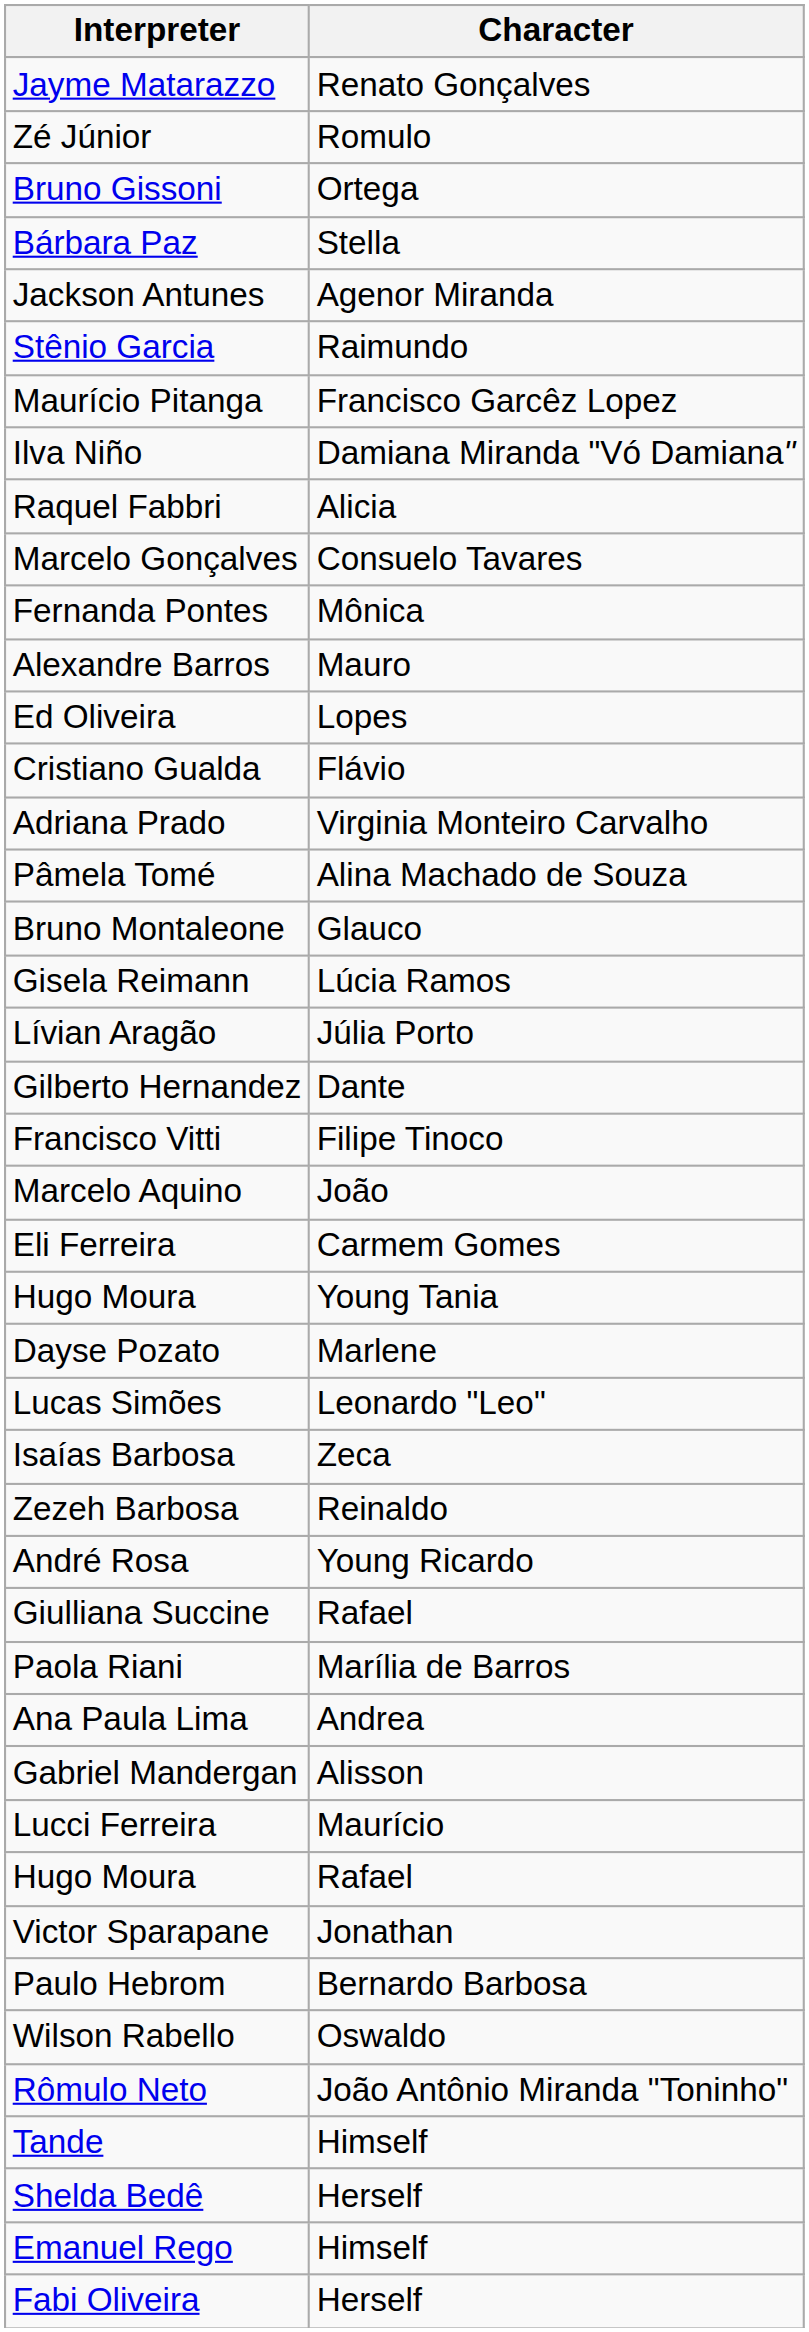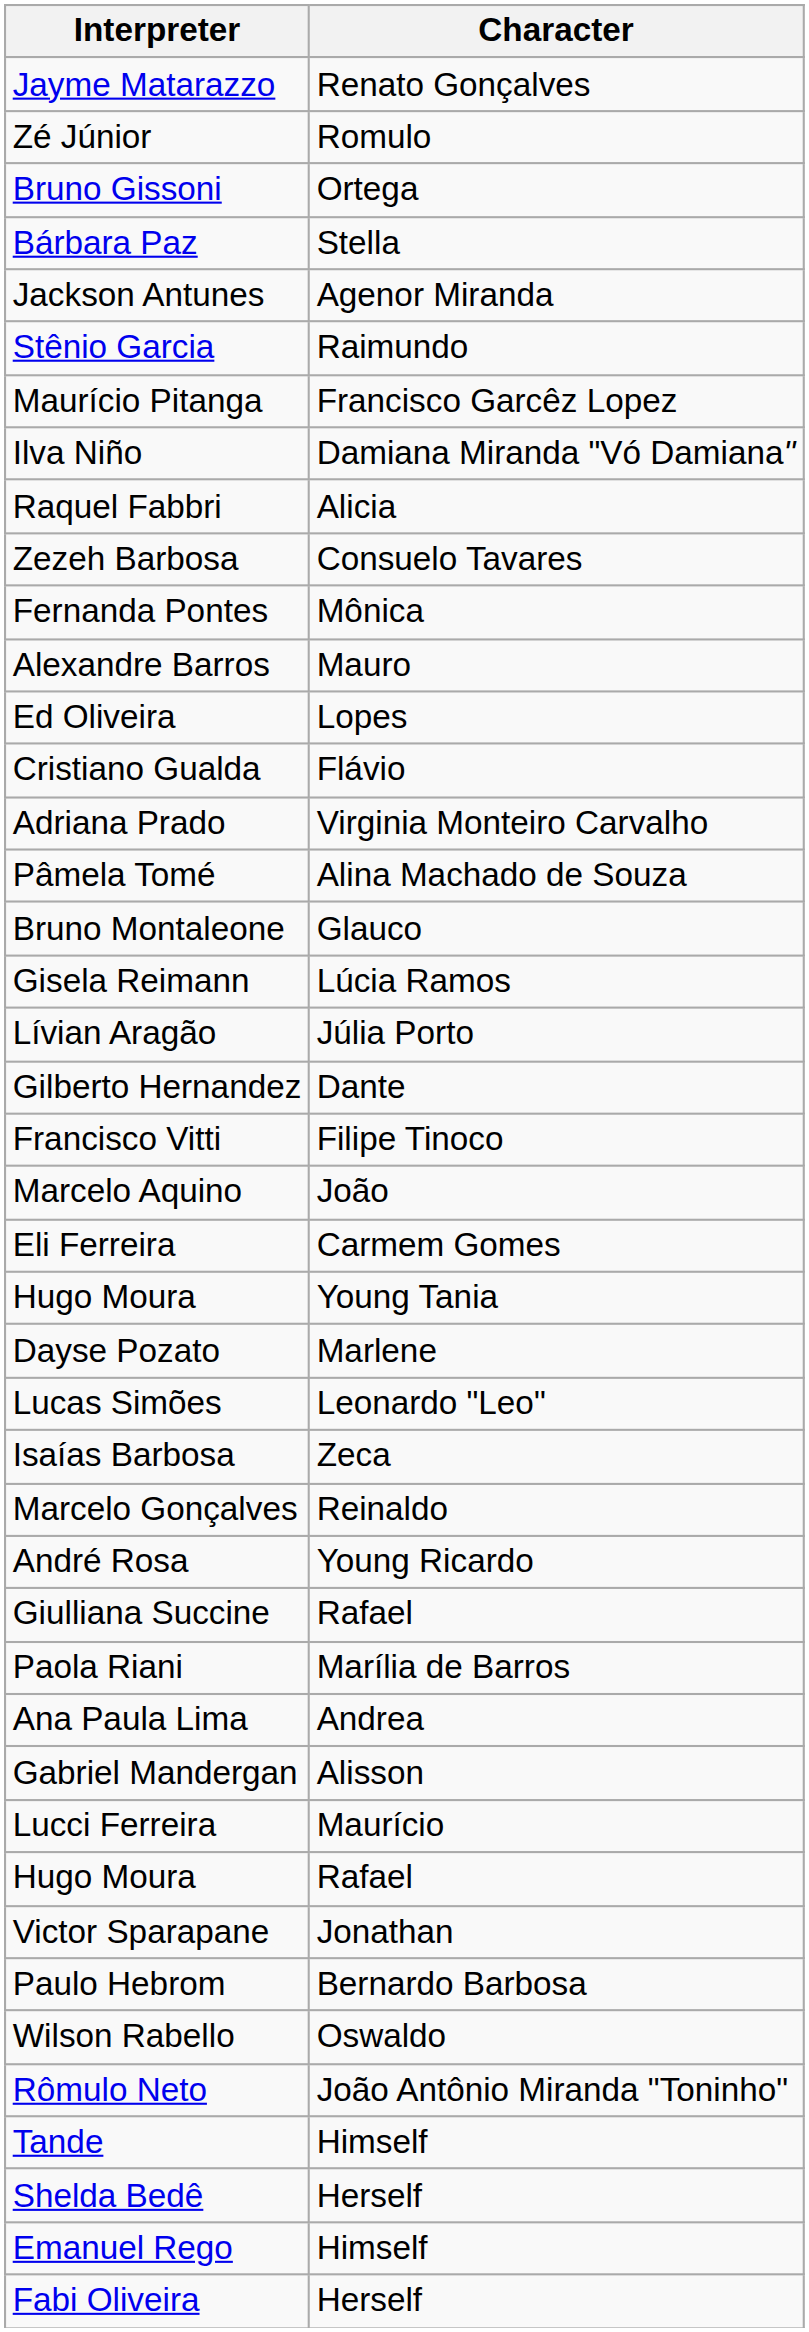(155, 558) Marcelo Gonçalves -> (126, 558) Zezeh Barbosa
(126, 1508) Zezeh Barbosa -> (155, 1508) Marcelo Gonçalves
